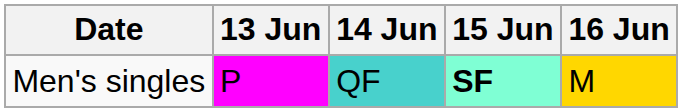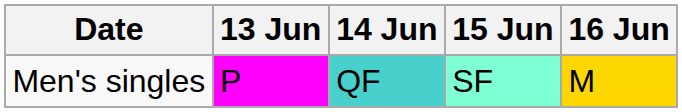(473, 80) bold -> (473, 80) normal
